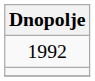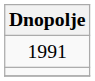(47, 51) 1992 -> (47, 51) 1991
